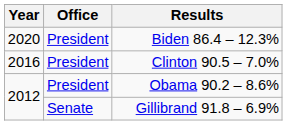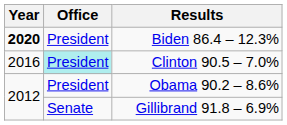(24, 39) normal -> (24, 39) bold
(78, 62) no background -> (78, 62) paleturquoise background
